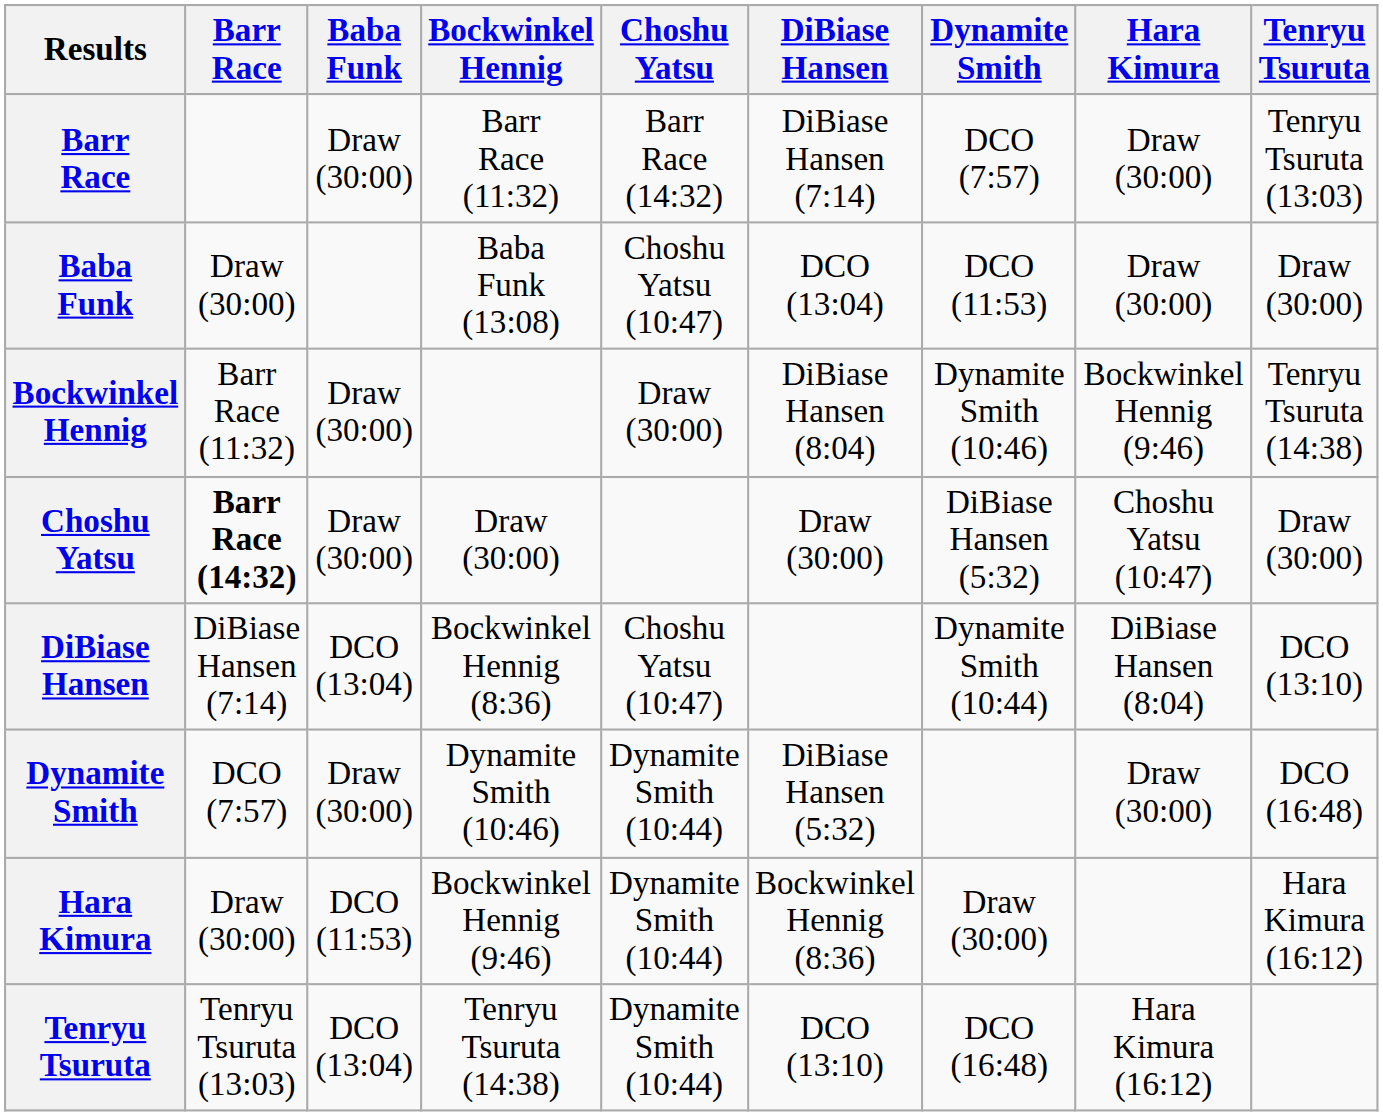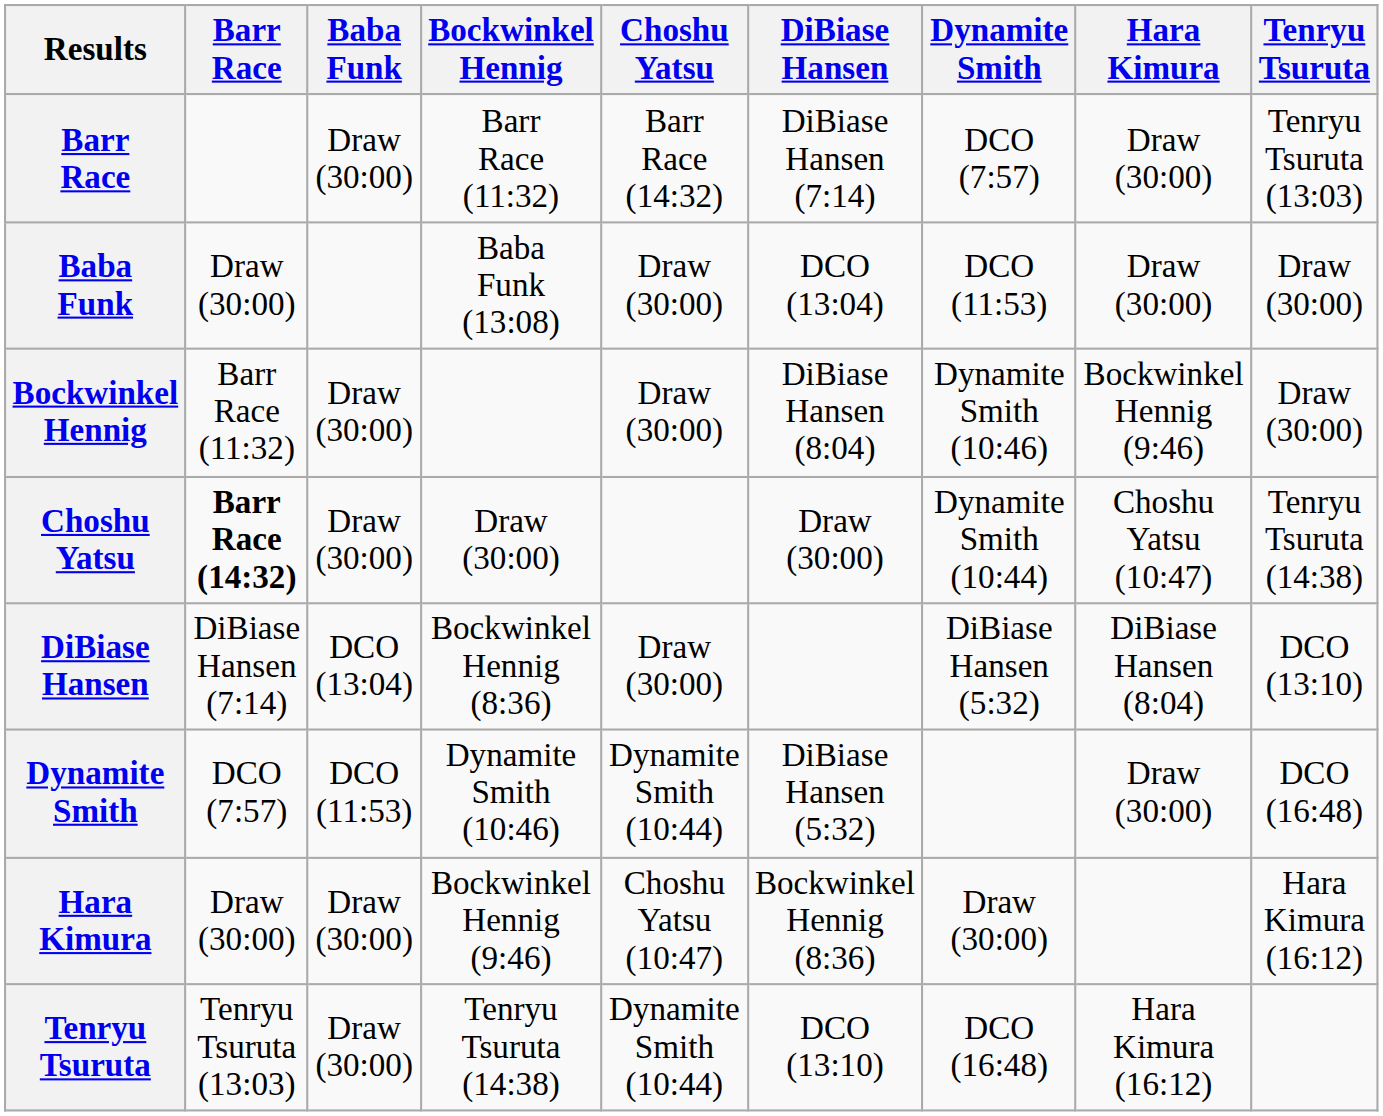(674, 284) Choshu Yatsu (10:47) -> (674, 284) Draw (30:00)
(1314, 411) Tenryu Tsuruta (14:38) -> (1314, 411) Draw (30:00)
(999, 538) DiBiase Hansen (5:32) -> (999, 538) Dynamite Smith (10:44)
(1314, 538) Draw (30:00) -> (1314, 538) Tenryu Tsuruta (14:38)
(674, 665) Choshu Yatsu (10:47) -> (674, 665) Draw (30:00)
(999, 665) Dynamite Smith (10:44) -> (999, 665) DiBiase Hansen (5:32)
(364, 793) Draw (30:00) -> (364, 793) DCO (11:53)
(364, 920) DCO (11:53) -> (364, 920) Draw (30:00)
(674, 920) Dynamite Smith (10:44) -> (674, 920) Choshu Yatsu (10:47)
(364, 1047) DCO (13:04) -> (364, 1047) Draw (30:00)
